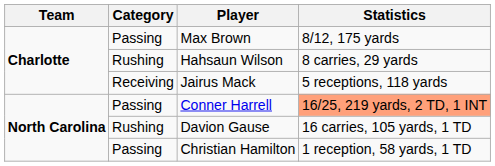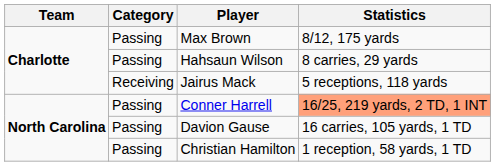(138, 60) Rushing -> (137, 60) Passing
(138, 127) Rushing -> (137, 127) Passing
